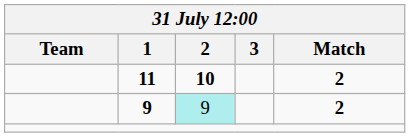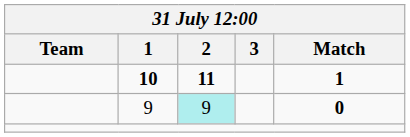(147, 78) 11 -> (148, 78) 10
(205, 78) 10 -> (206, 78) 11
(339, 78) 2 -> (339, 78) 1
(147, 108) bold -> (148, 108) normal
(339, 108) 2 -> (339, 108) 0
